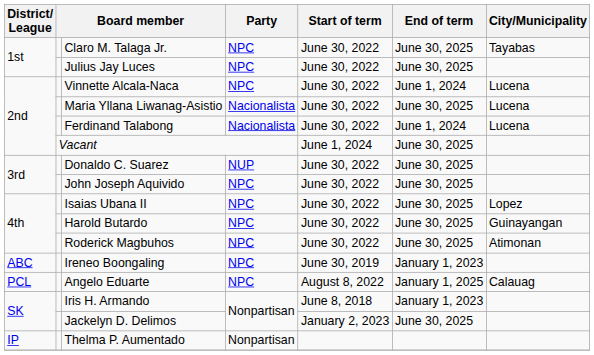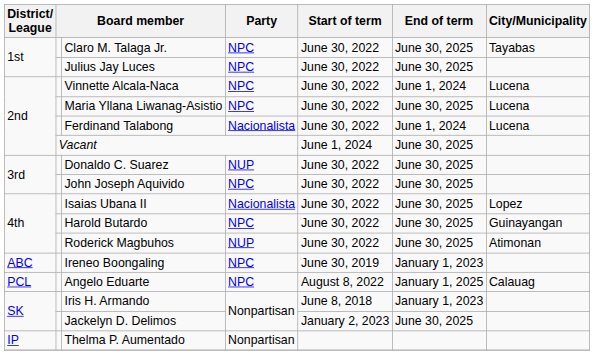(262, 106) Nacionalista -> (241, 106) NPC
(241, 203) NPC -> (262, 203) Nacionalista
(241, 243) NPC -> (241, 243) NUP
